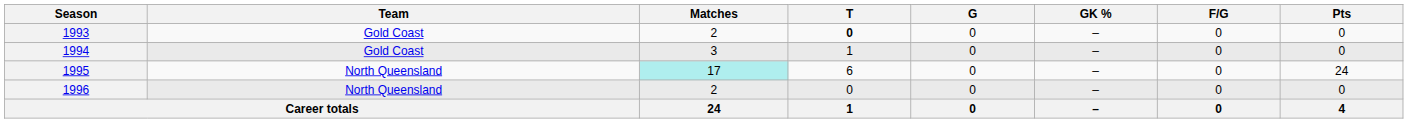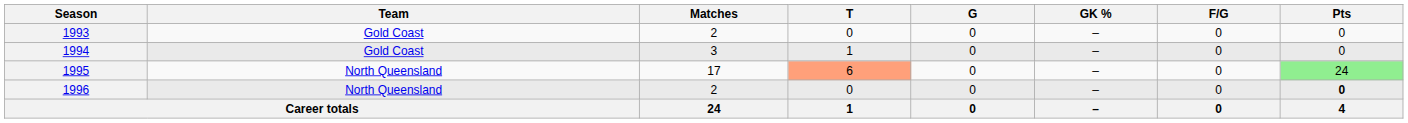(850, 33) bold -> (850, 33) normal
(714, 71) paleturquoise background -> (714, 71) no background
(850, 71) no background -> (850, 71) lightsalmon background
(1342, 71) no background -> (1342, 71) lightgreen background
(1342, 90) normal -> (1342, 90) bold
